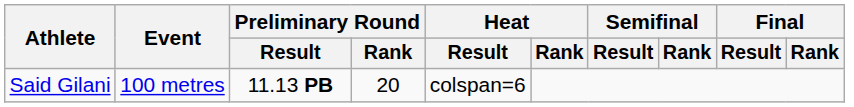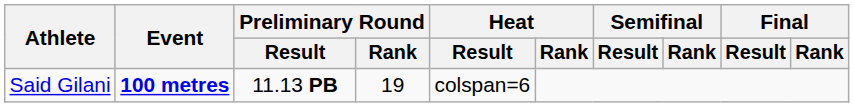(173, 86) normal -> (175, 86) bold
(388, 86) 20 -> (393, 86) 19
